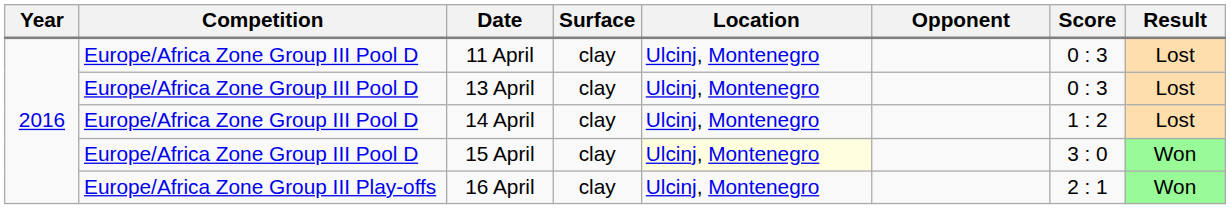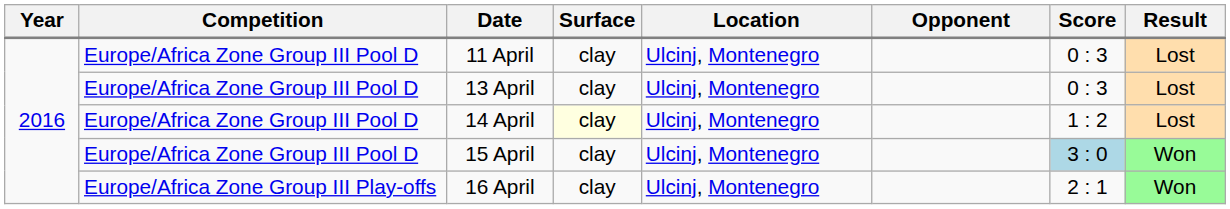(597, 121) no background -> (597, 121) lightyellow background
(733, 154) lightyellow background -> (733, 154) no background
(1087, 154) no background -> (1087, 154) lightblue background
